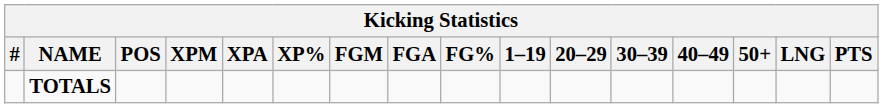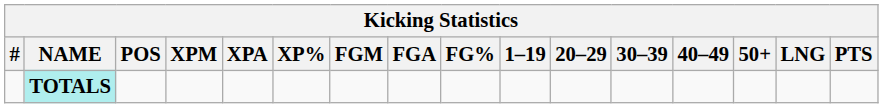(70, 86) no background -> (70, 86) paleturquoise background
